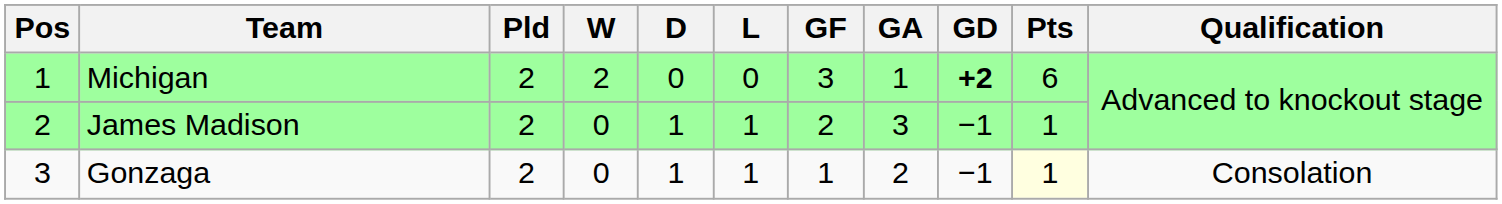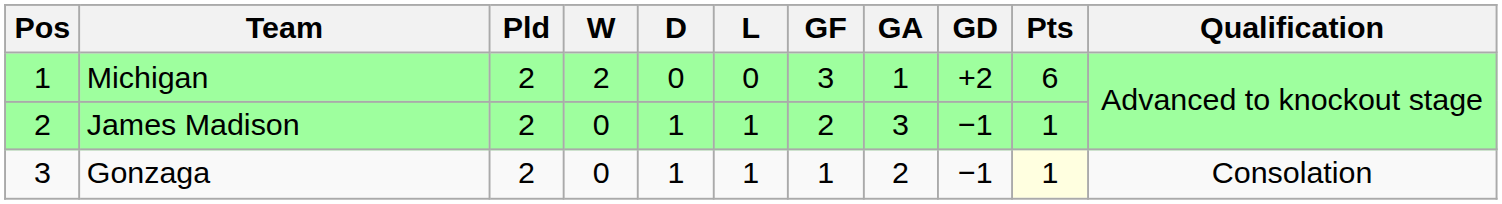(975, 76) bold -> (975, 76) normal
